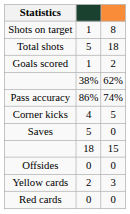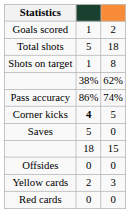rows swapped: (40, 64) <-> (40, 30)
(89, 115) normal -> (89, 115) bold
